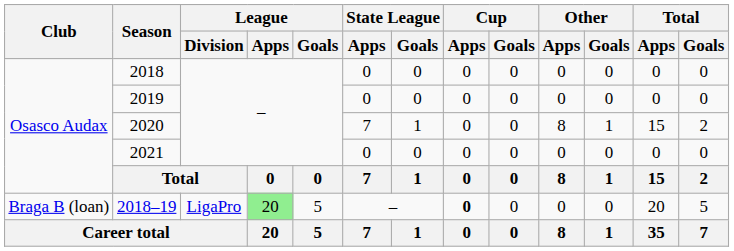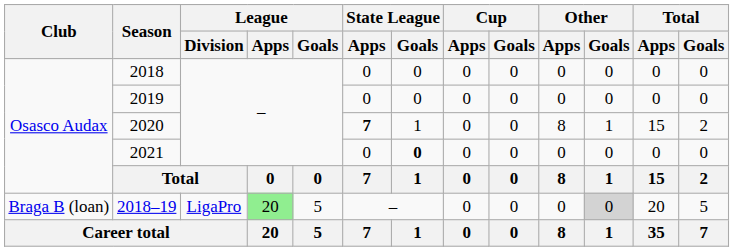(367, 125) normal -> (367, 125) bold
(417, 152) normal -> (417, 152) bold
(467, 206) bold -> (467, 206) normal
(609, 206) no background -> (609, 206) lightgrey background
